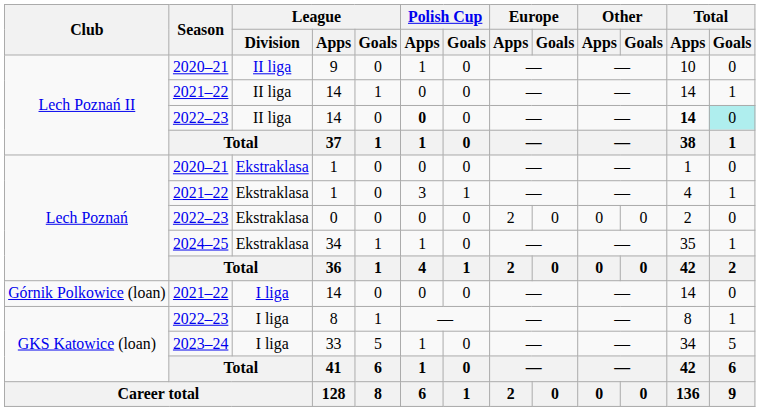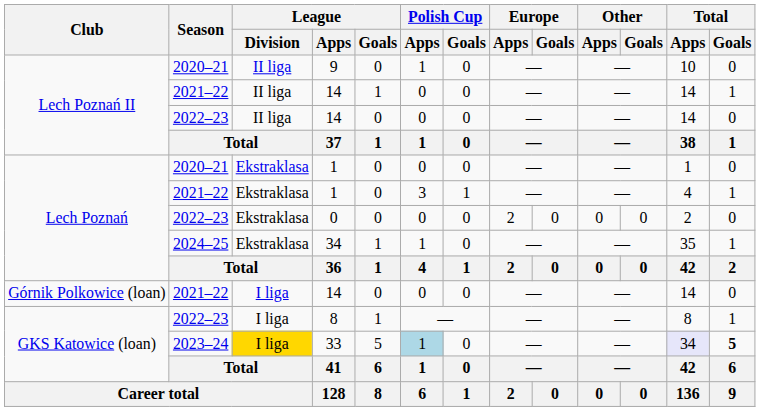(422, 117) bold -> (422, 117) normal
(688, 117) bold -> (688, 117) normal
(732, 117) paleturquoise background -> (732, 117) no background
(272, 343) no background -> (272, 343) gold background
(422, 343) no background -> (422, 343) lightblue background
(688, 343) no background -> (688, 343) lavender background
(732, 343) normal -> (732, 343) bold
